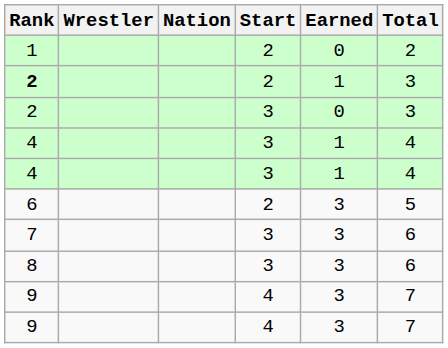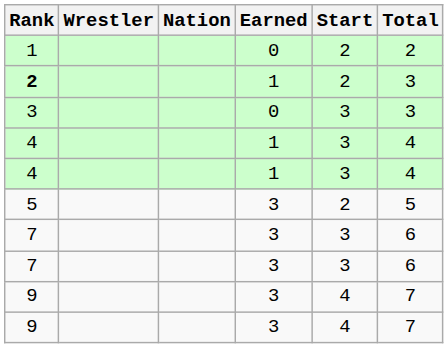columns swapped: (268, 20) <-> (339, 20)
(32, 112) 2 -> (32, 112) 3
(32, 204) 6 -> (32, 204) 5
(32, 266) 8 -> (32, 266) 7
